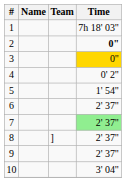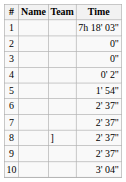(114, 43) bold -> (114, 43) normal
(114, 59) gold background -> (114, 59) no background
(107, 122) lightgreen background -> (107, 122) no background
